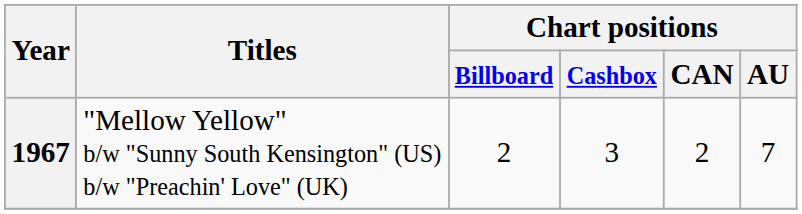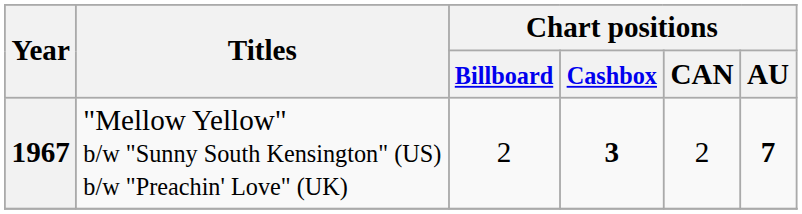(612, 152) normal -> (612, 152) bold
(768, 152) normal -> (768, 152) bold
